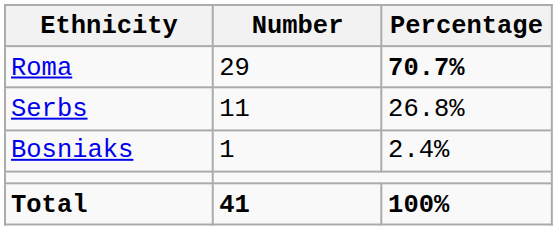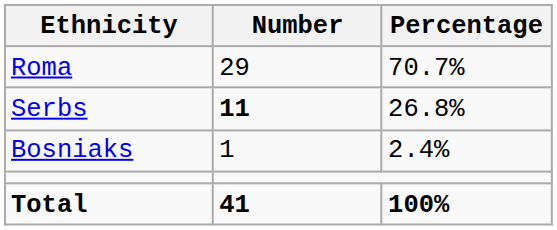(426, 67) bold -> (426, 67) normal
(234, 109) normal -> (234, 109) bold
